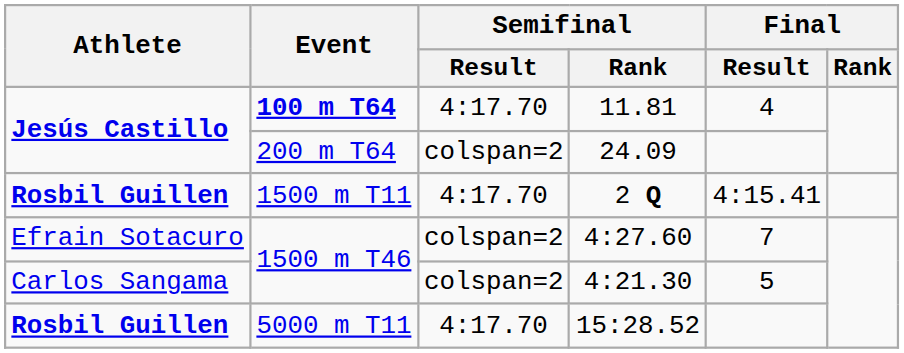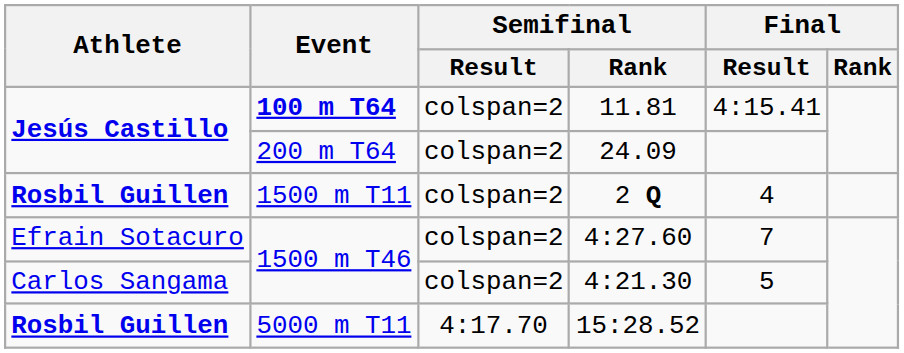(494, 108) 4:17.70 -> (494, 108) colspan=2
(767, 108) 4 -> (767, 108) 4:15.41
(494, 195) 4:17.70 -> (494, 195) colspan=2
(767, 195) 4:15.41 -> (767, 195) 4
